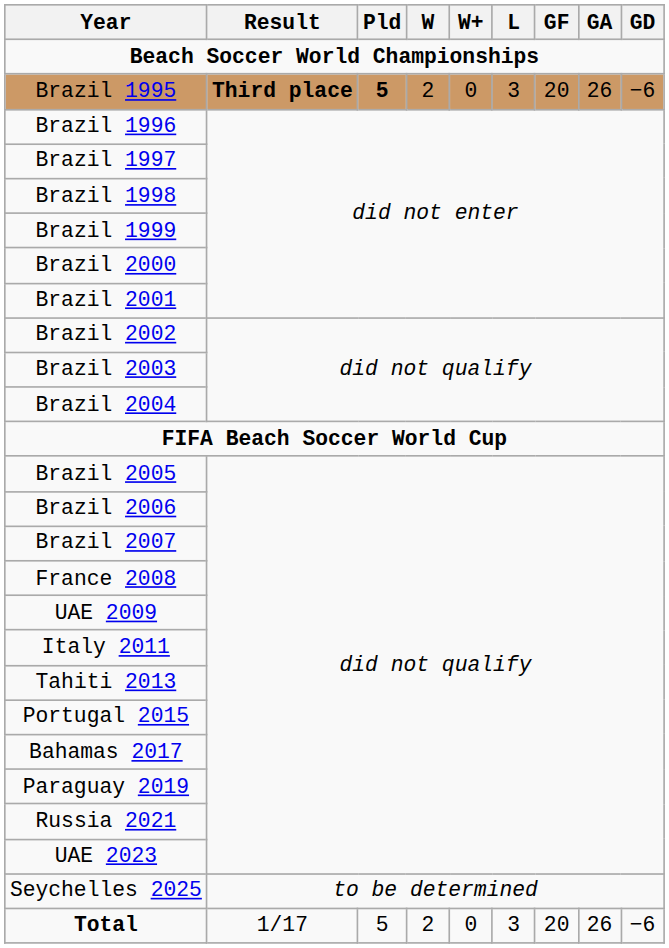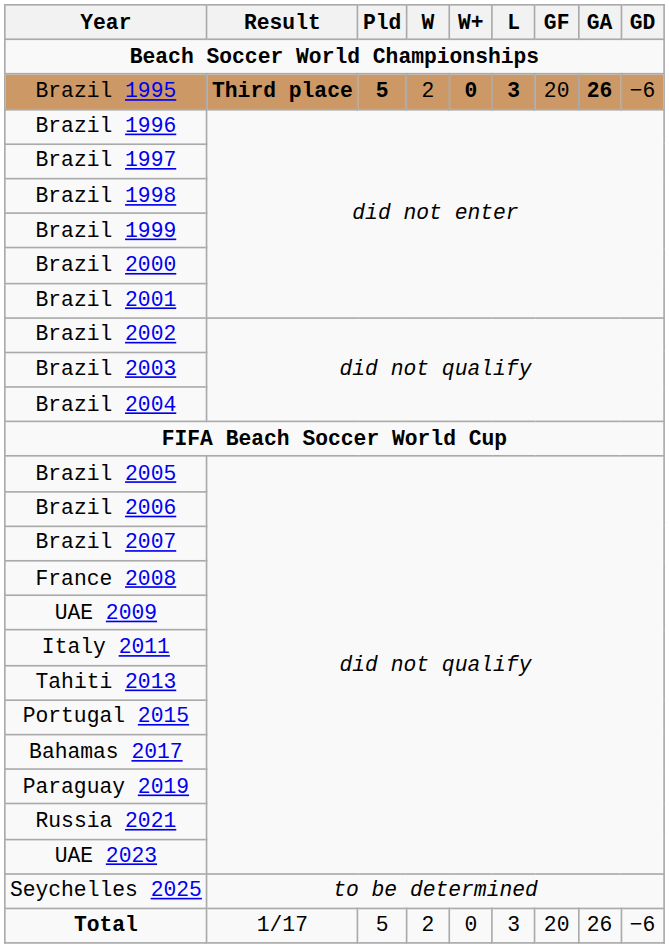(471, 92) normal -> (471, 92) bold
(514, 92) normal -> (514, 92) bold
(600, 92) normal -> (600, 92) bold
